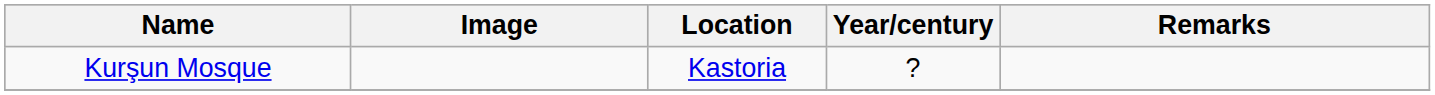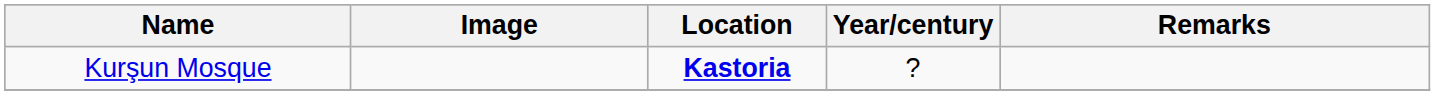(737, 68) normal -> (737, 68) bold
